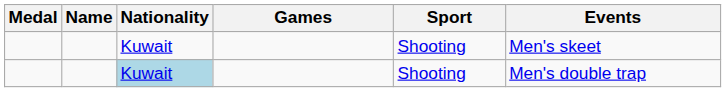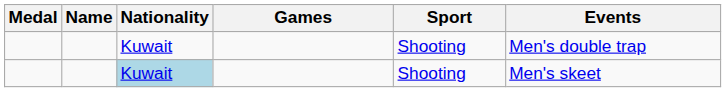(555, 45) Men's skeet -> (578, 45) Men's double trap
(578, 73) Men's double trap -> (555, 73) Men's skeet
